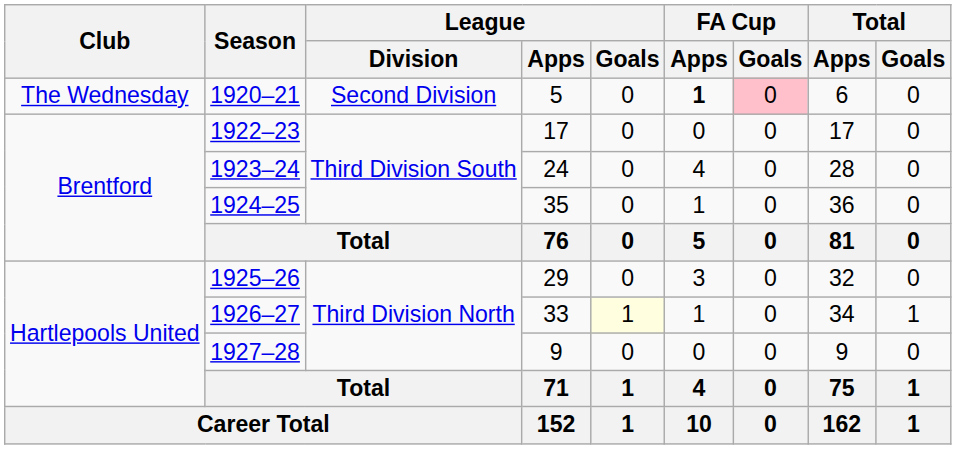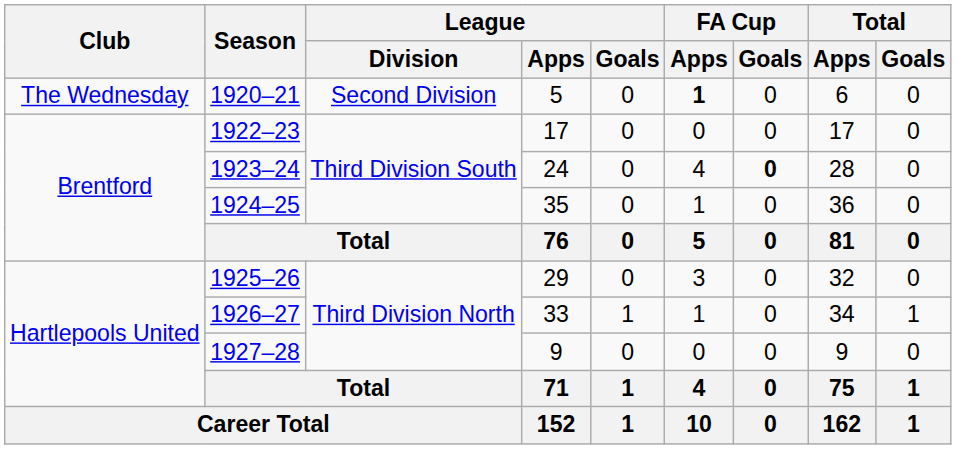(770, 95) pink background -> (770, 95) no background
(770, 168) normal -> (770, 168) bold
(628, 315) lightyellow background -> (628, 315) no background
